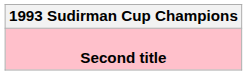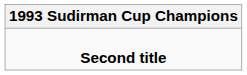(123, 57) pink background -> (123, 57) no background
